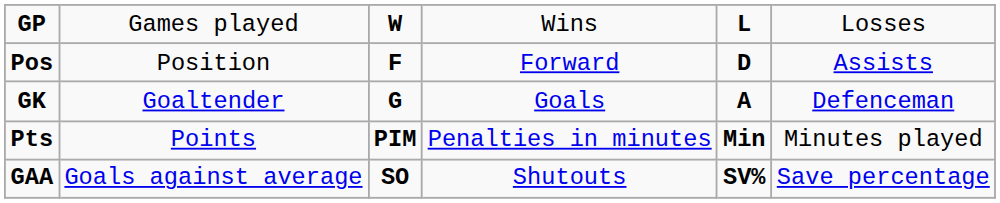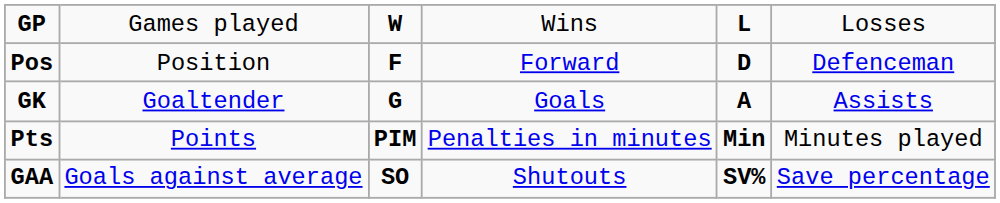(883, 63) Assists -> (883, 63) Defenceman
(883, 101) Defenceman -> (883, 101) Assists
